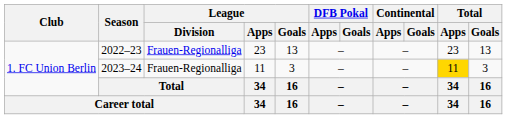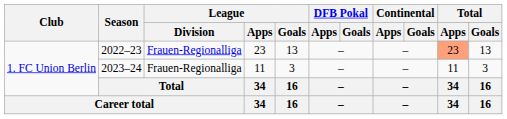(453, 50) no background -> (453, 50) lightsalmon background
(453, 68) gold background -> (453, 68) no background
